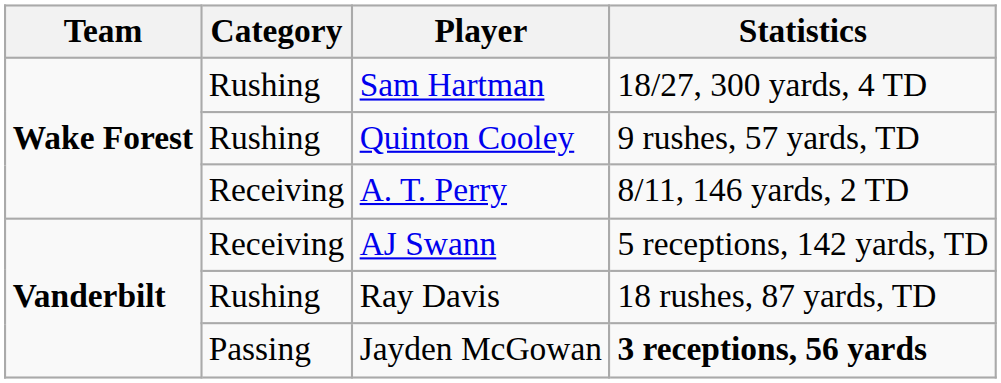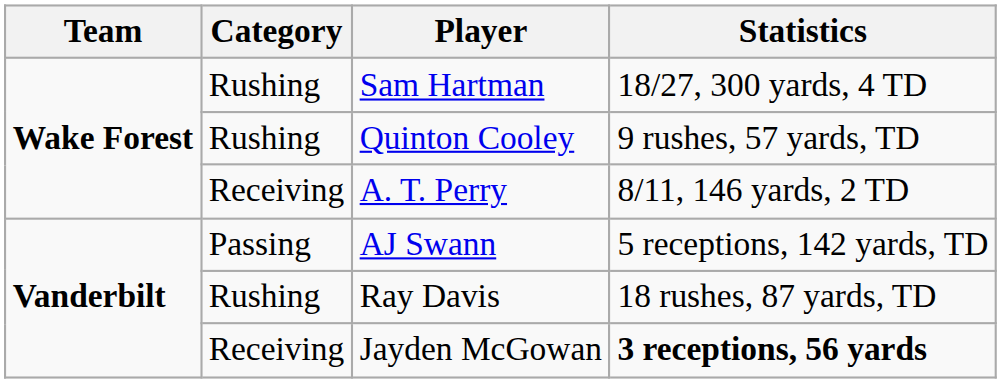(276, 243) Receiving -> (260, 243) Passing
(260, 349) Passing -> (276, 349) Receiving
